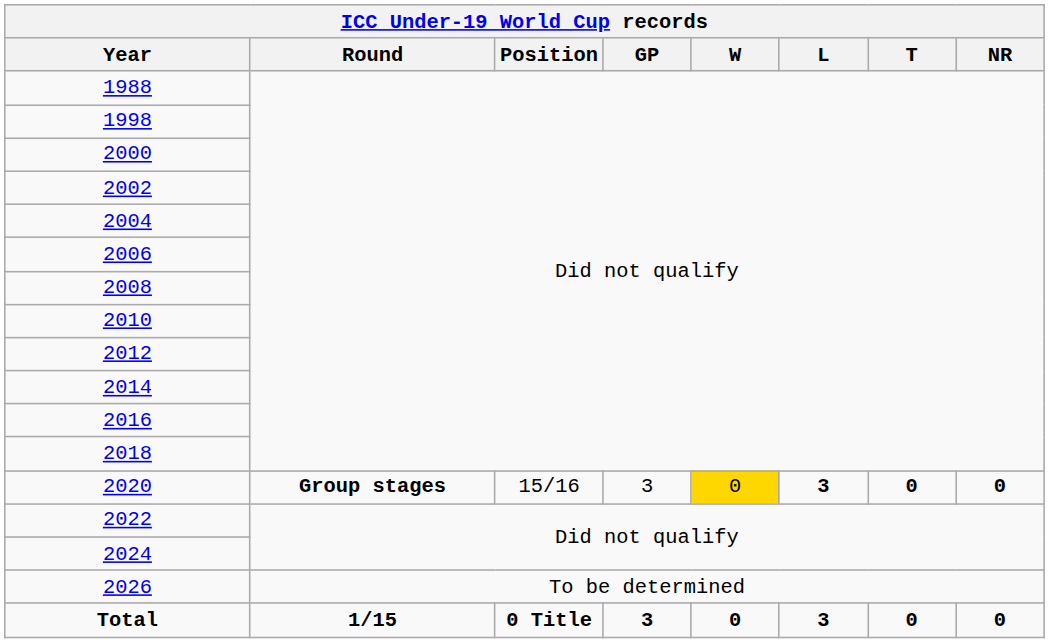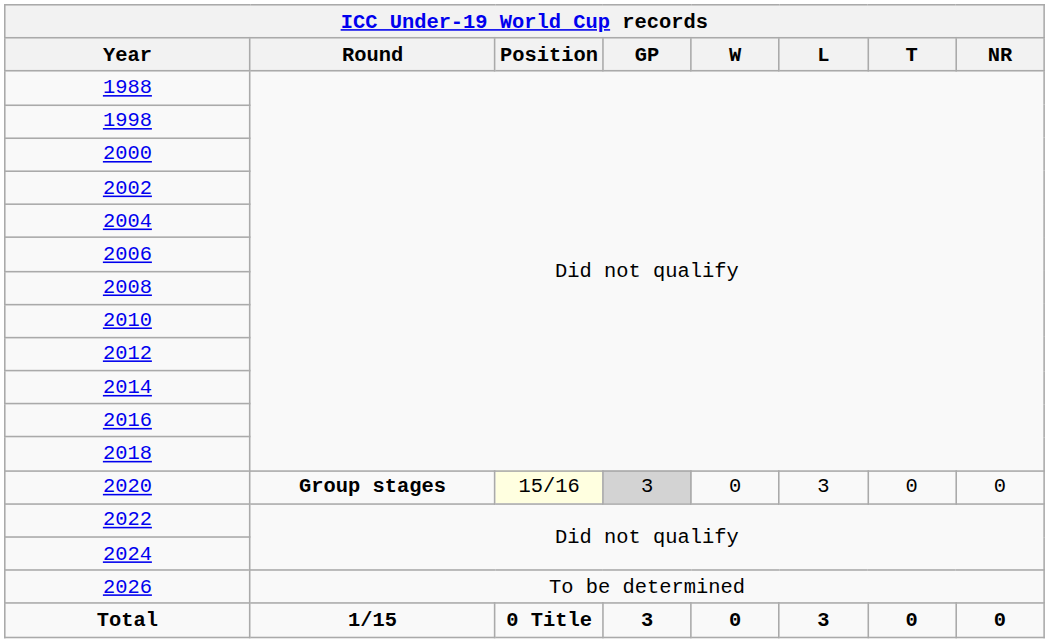(549, 487) no background -> (549, 487) lightyellow background
(647, 487) no background -> (647, 487) lightgrey background
(735, 487) gold background -> (735, 487) no background
(823, 487) bold -> (823, 487) normal
(912, 487) bold -> (912, 487) normal
(1000, 487) bold -> (1000, 487) normal
